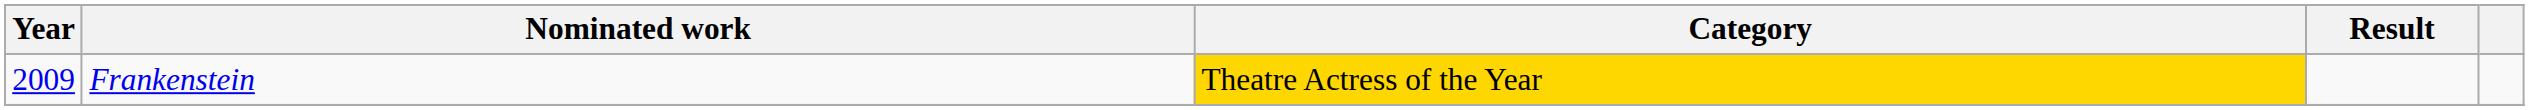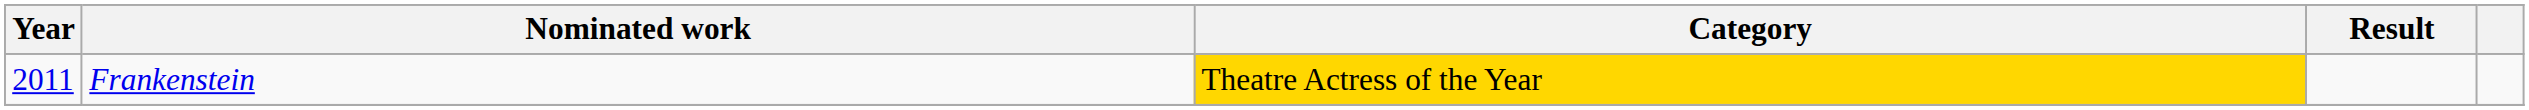(44, 79) 2009 -> (43, 79) 2011
